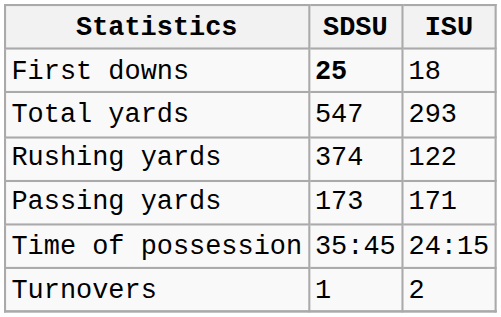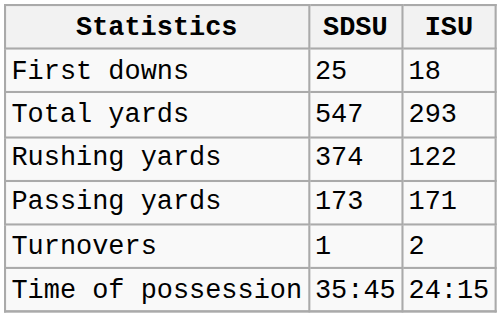(331, 71) bold -> (331, 71) normal
rows swapped: (84, 290) <-> (157, 246)
